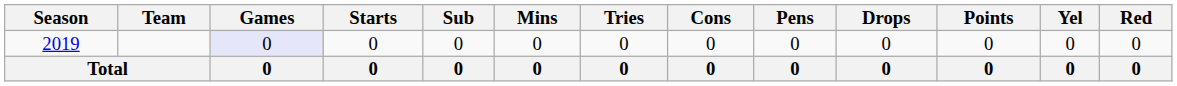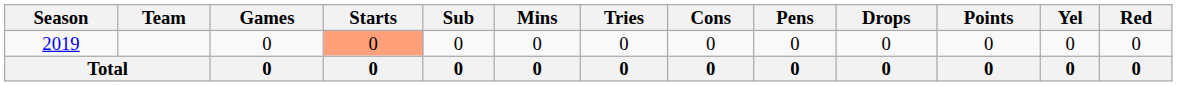(267, 43) lavender background -> (267, 43) no background
(373, 43) no background -> (373, 43) lightsalmon background
